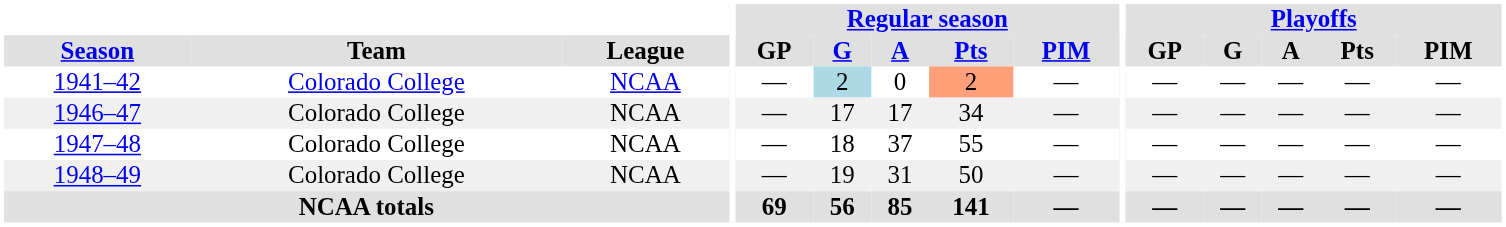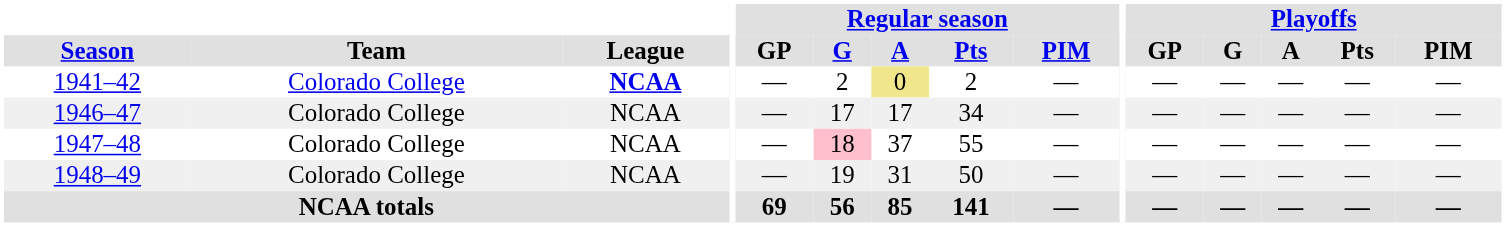(645, 81) normal -> (645, 81) bold
(842, 81) lightblue background -> (842, 81) no background
(900, 81) no background -> (900, 81) khaki background
(971, 81) lightsalmon background -> (971, 81) no background
(842, 144) no background -> (842, 144) pink background
